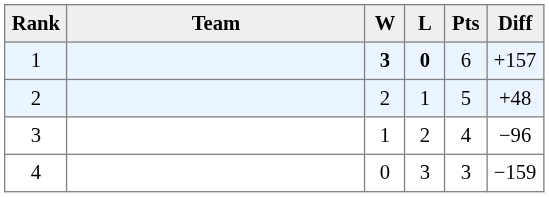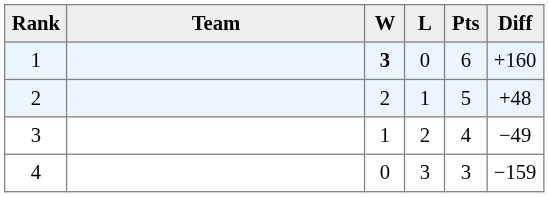(425, 60) bold -> (425, 60) normal
(515, 60) +157 -> (515, 60) +160
(515, 135) −96 -> (515, 135) −49
